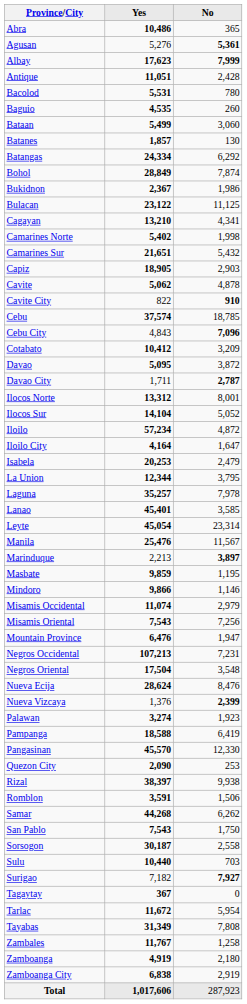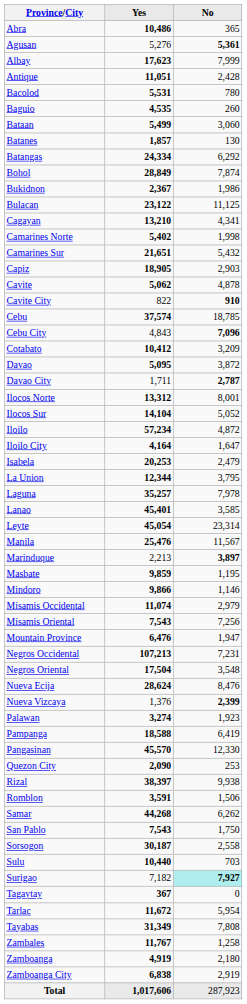(229, 60) bold -> (229, 60) normal
(229, 878) no background -> (229, 878) paleturquoise background
